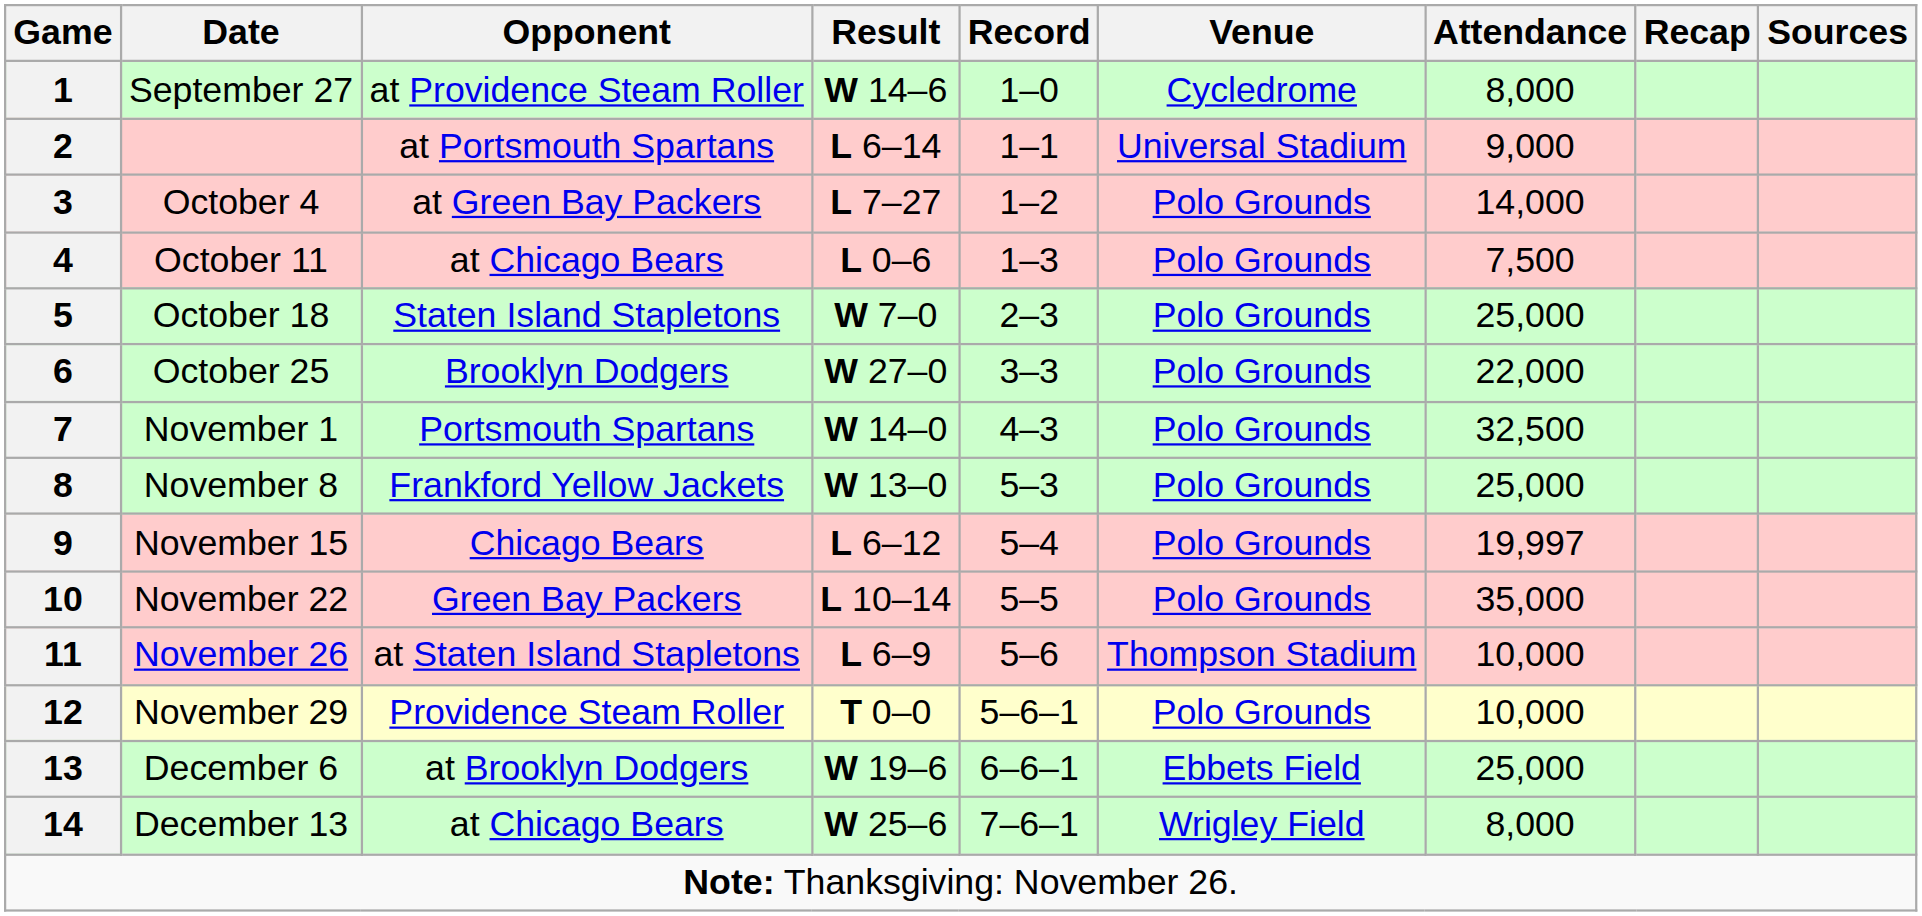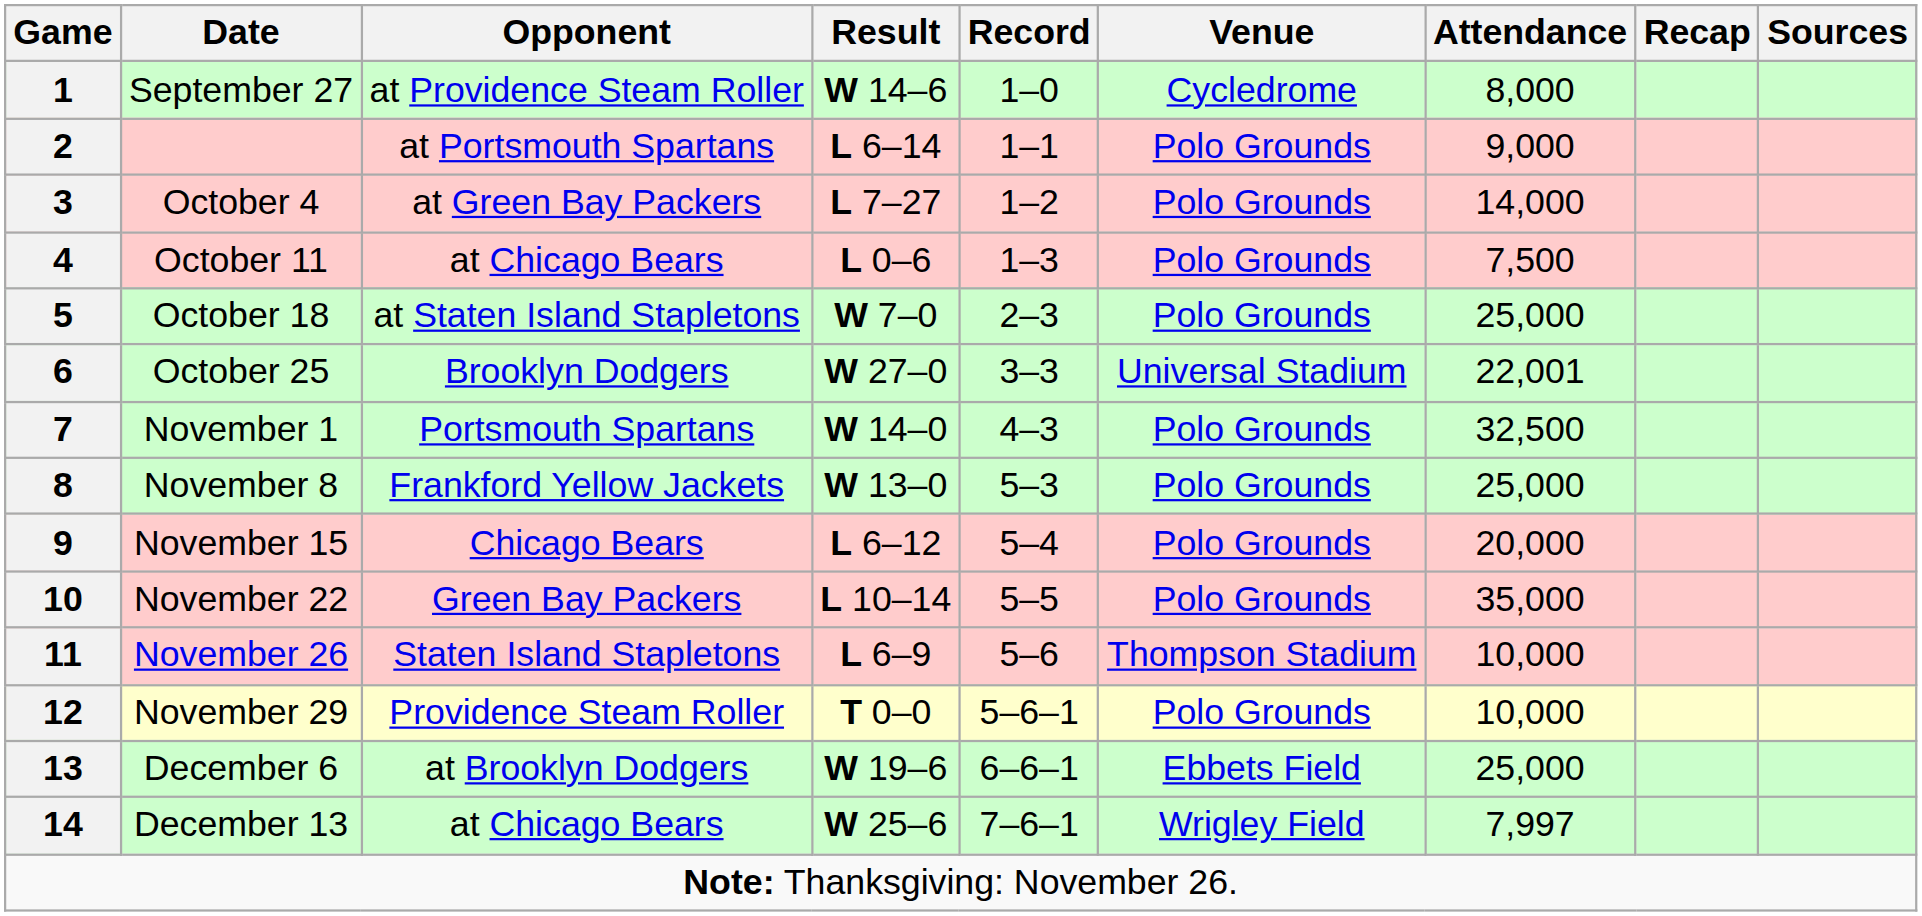(1262, 145) Universal Stadium -> (1262, 145) Polo Grounds
(587, 315) Staten Island Stapletons -> (587, 315) at Staten Island Stapletons
(1262, 372) Polo Grounds -> (1262, 372) Universal Stadium
(1530, 372) 22,000 -> (1530, 372) 22,001
(1530, 542) 19,997 -> (1530, 542) 20,000
(587, 655) at Staten Island Stapletons -> (587, 655) Staten Island Stapletons
(1530, 825) 8,000 -> (1530, 825) 7,997
